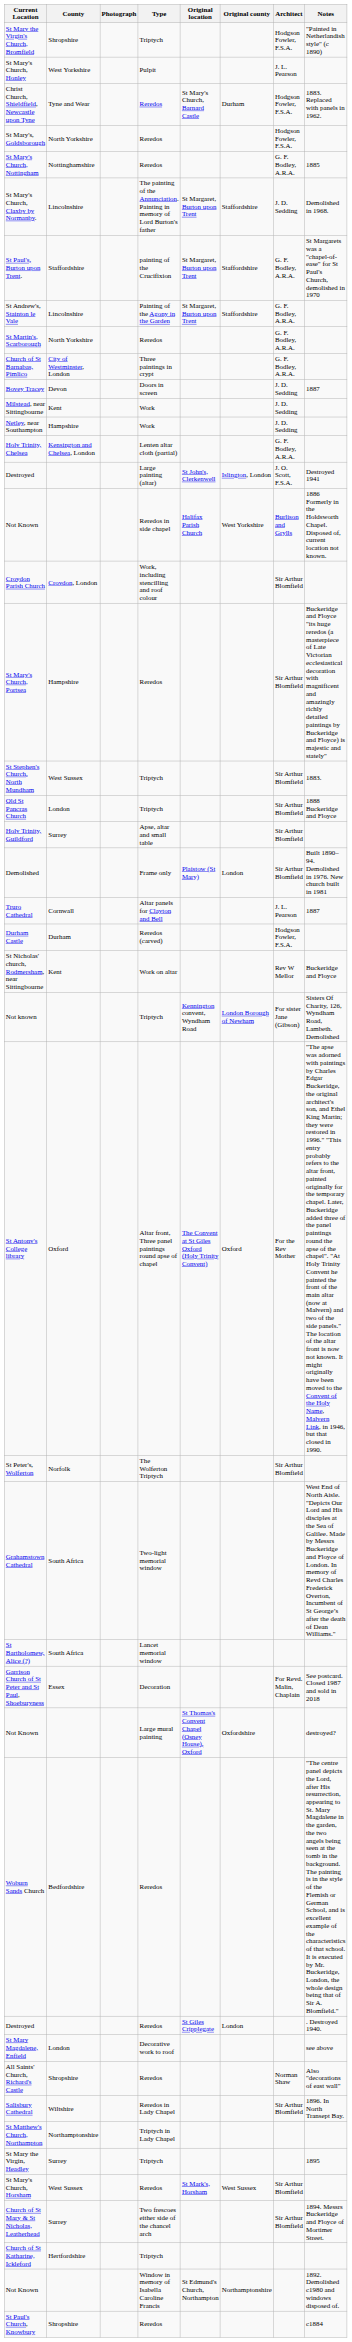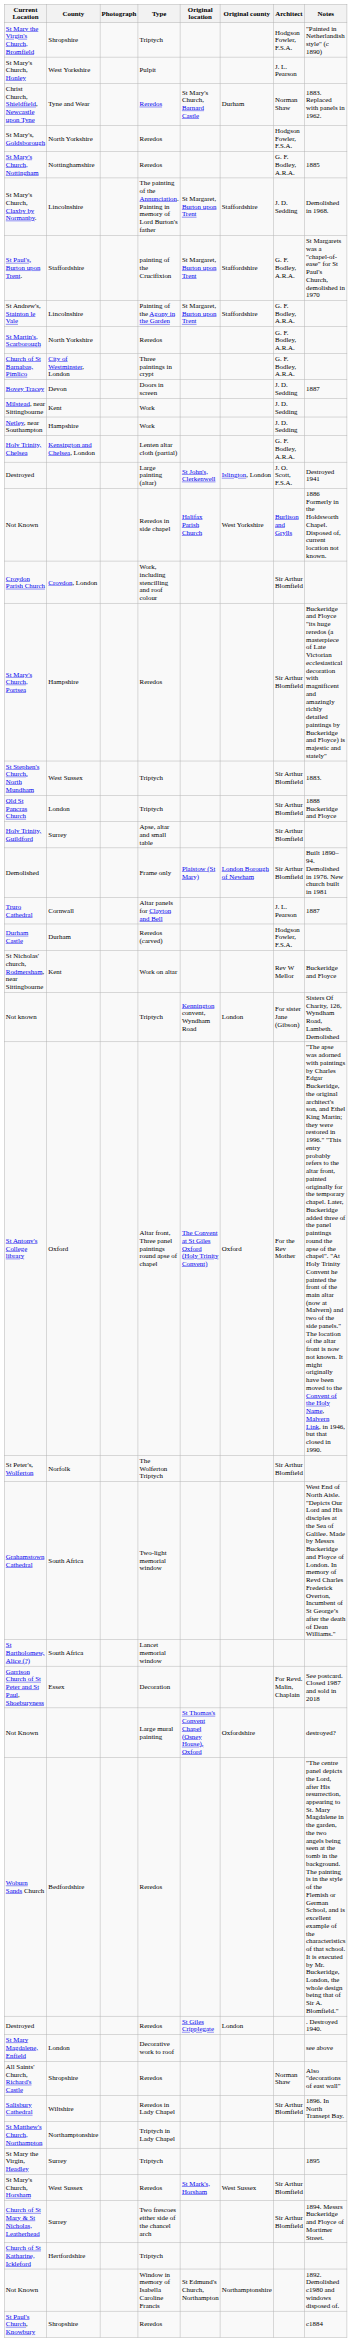(287, 104) Hodgson Fowler, F.S.A. -> (286, 104) Norman Shaw
(232, 873) London -> (245, 873) London Borough of Newham
(245, 1017) London Borough of Newham -> (232, 1017) London
